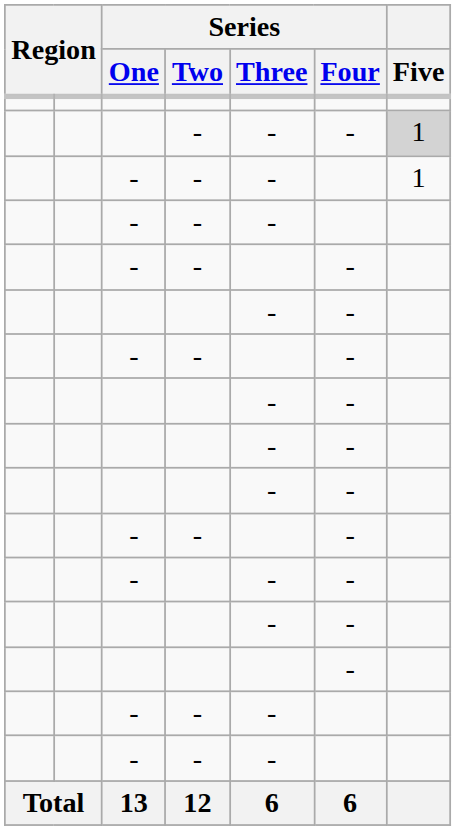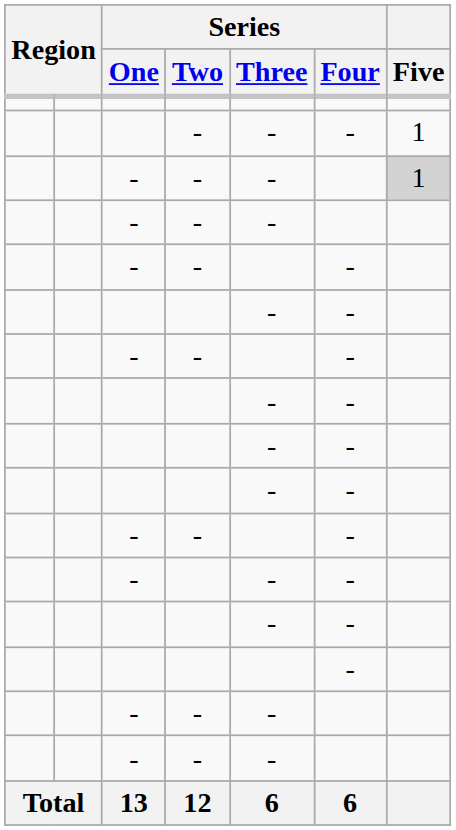(419, 132) lightgrey background -> (419, 132) no background
(419, 177) no background -> (419, 177) lightgrey background
